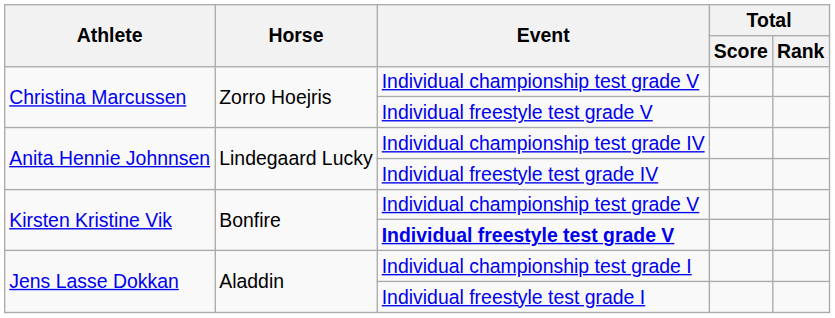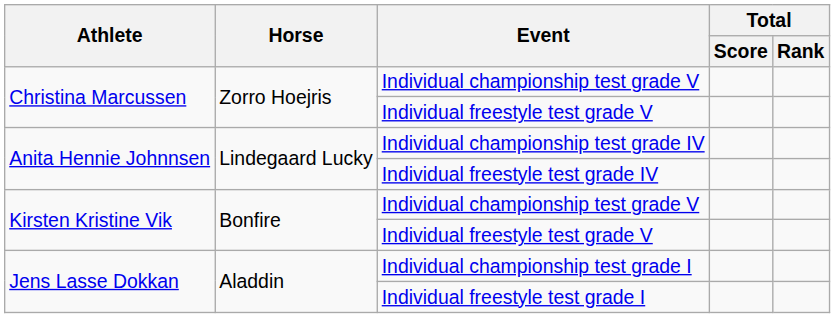(528, 235) bold -> (517, 235) normal
